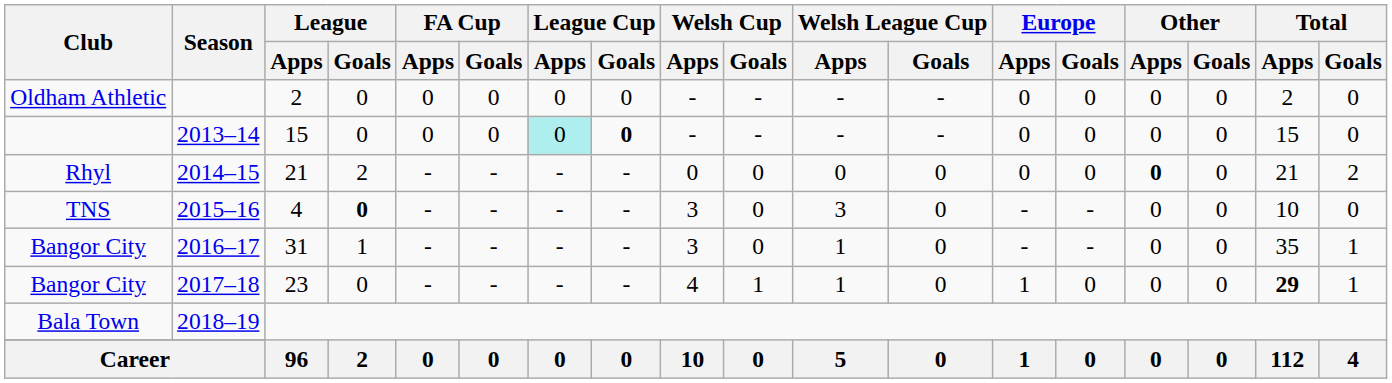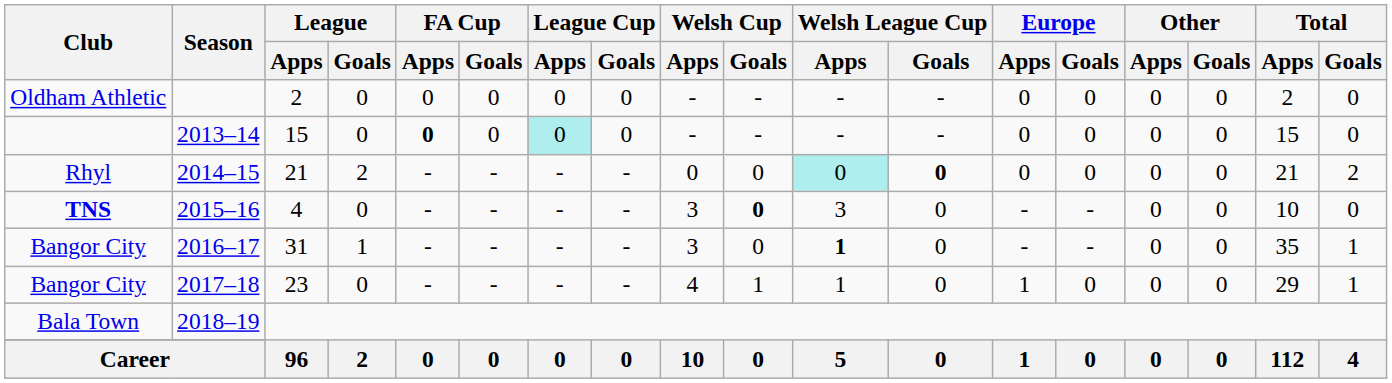(428, 135) normal -> (428, 135) bold
(626, 135) bold -> (626, 135) normal
(840, 172) no background -> (840, 172) paleturquoise background
(941, 172) normal -> (941, 172) bold
(1156, 172) bold -> (1156, 172) normal
(88, 209) normal -> (88, 209) bold
(362, 209) bold -> (362, 209) normal
(758, 209) normal -> (758, 209) bold
(840, 246) normal -> (840, 246) bold
(1287, 284) bold -> (1287, 284) normal
